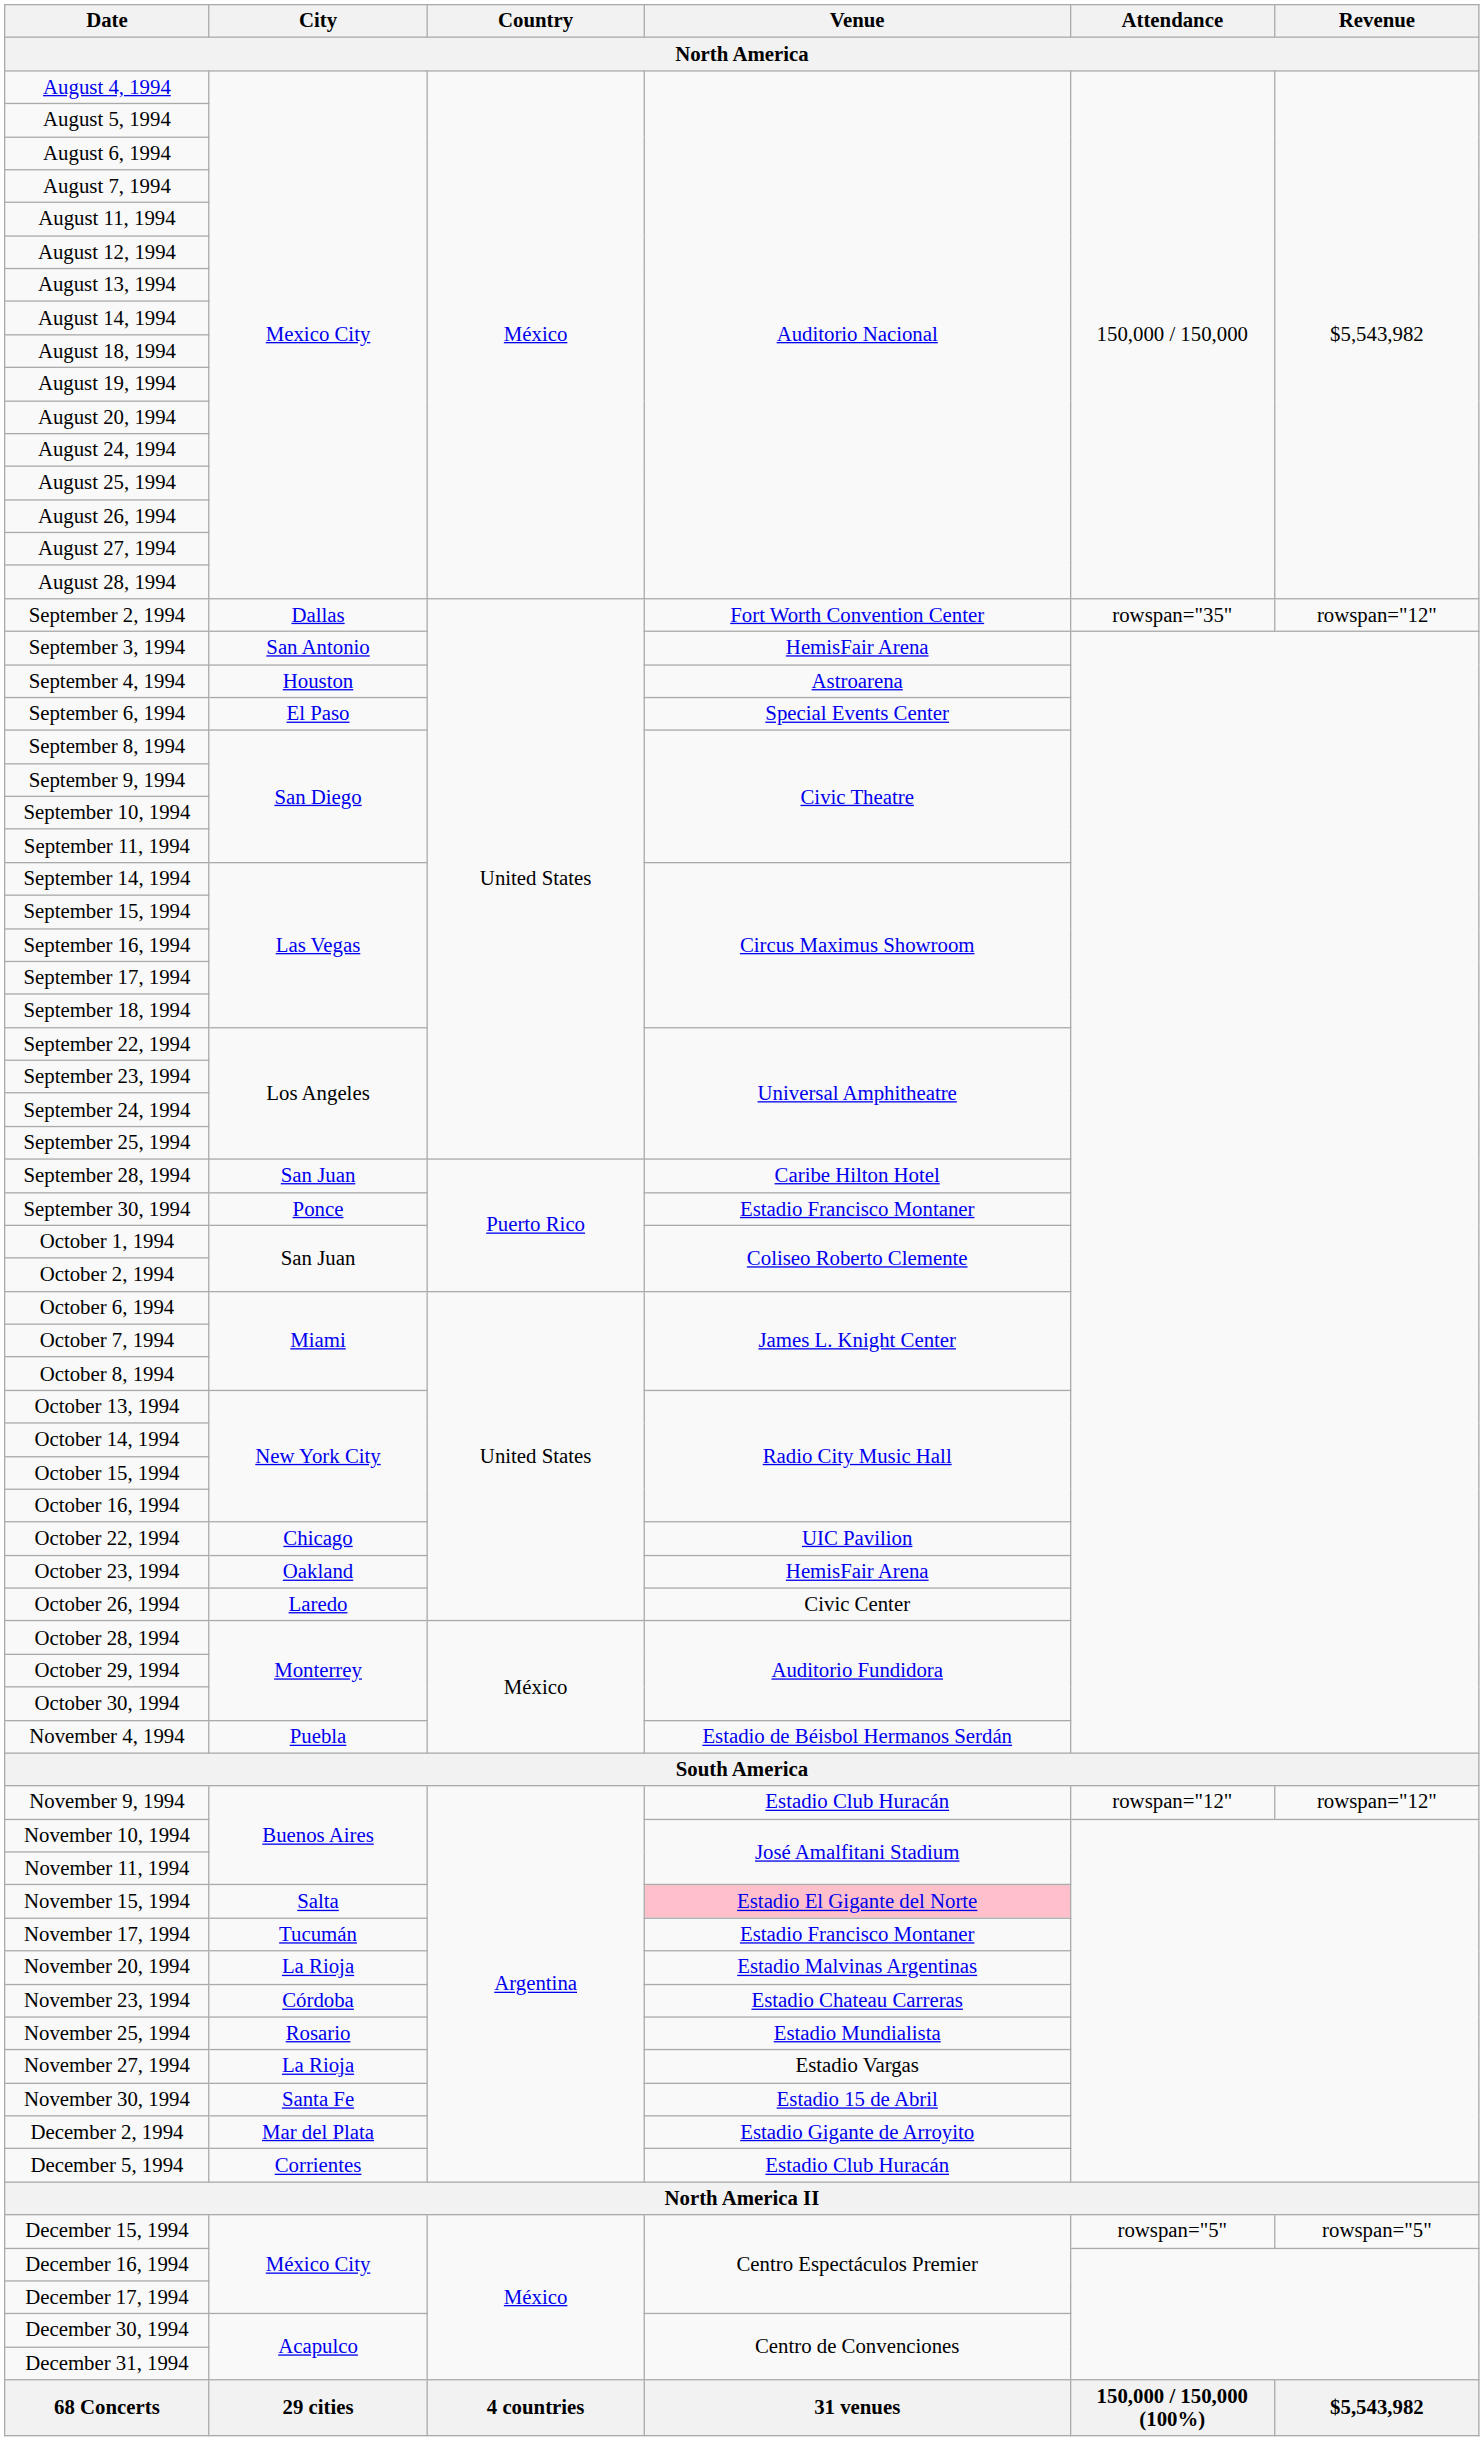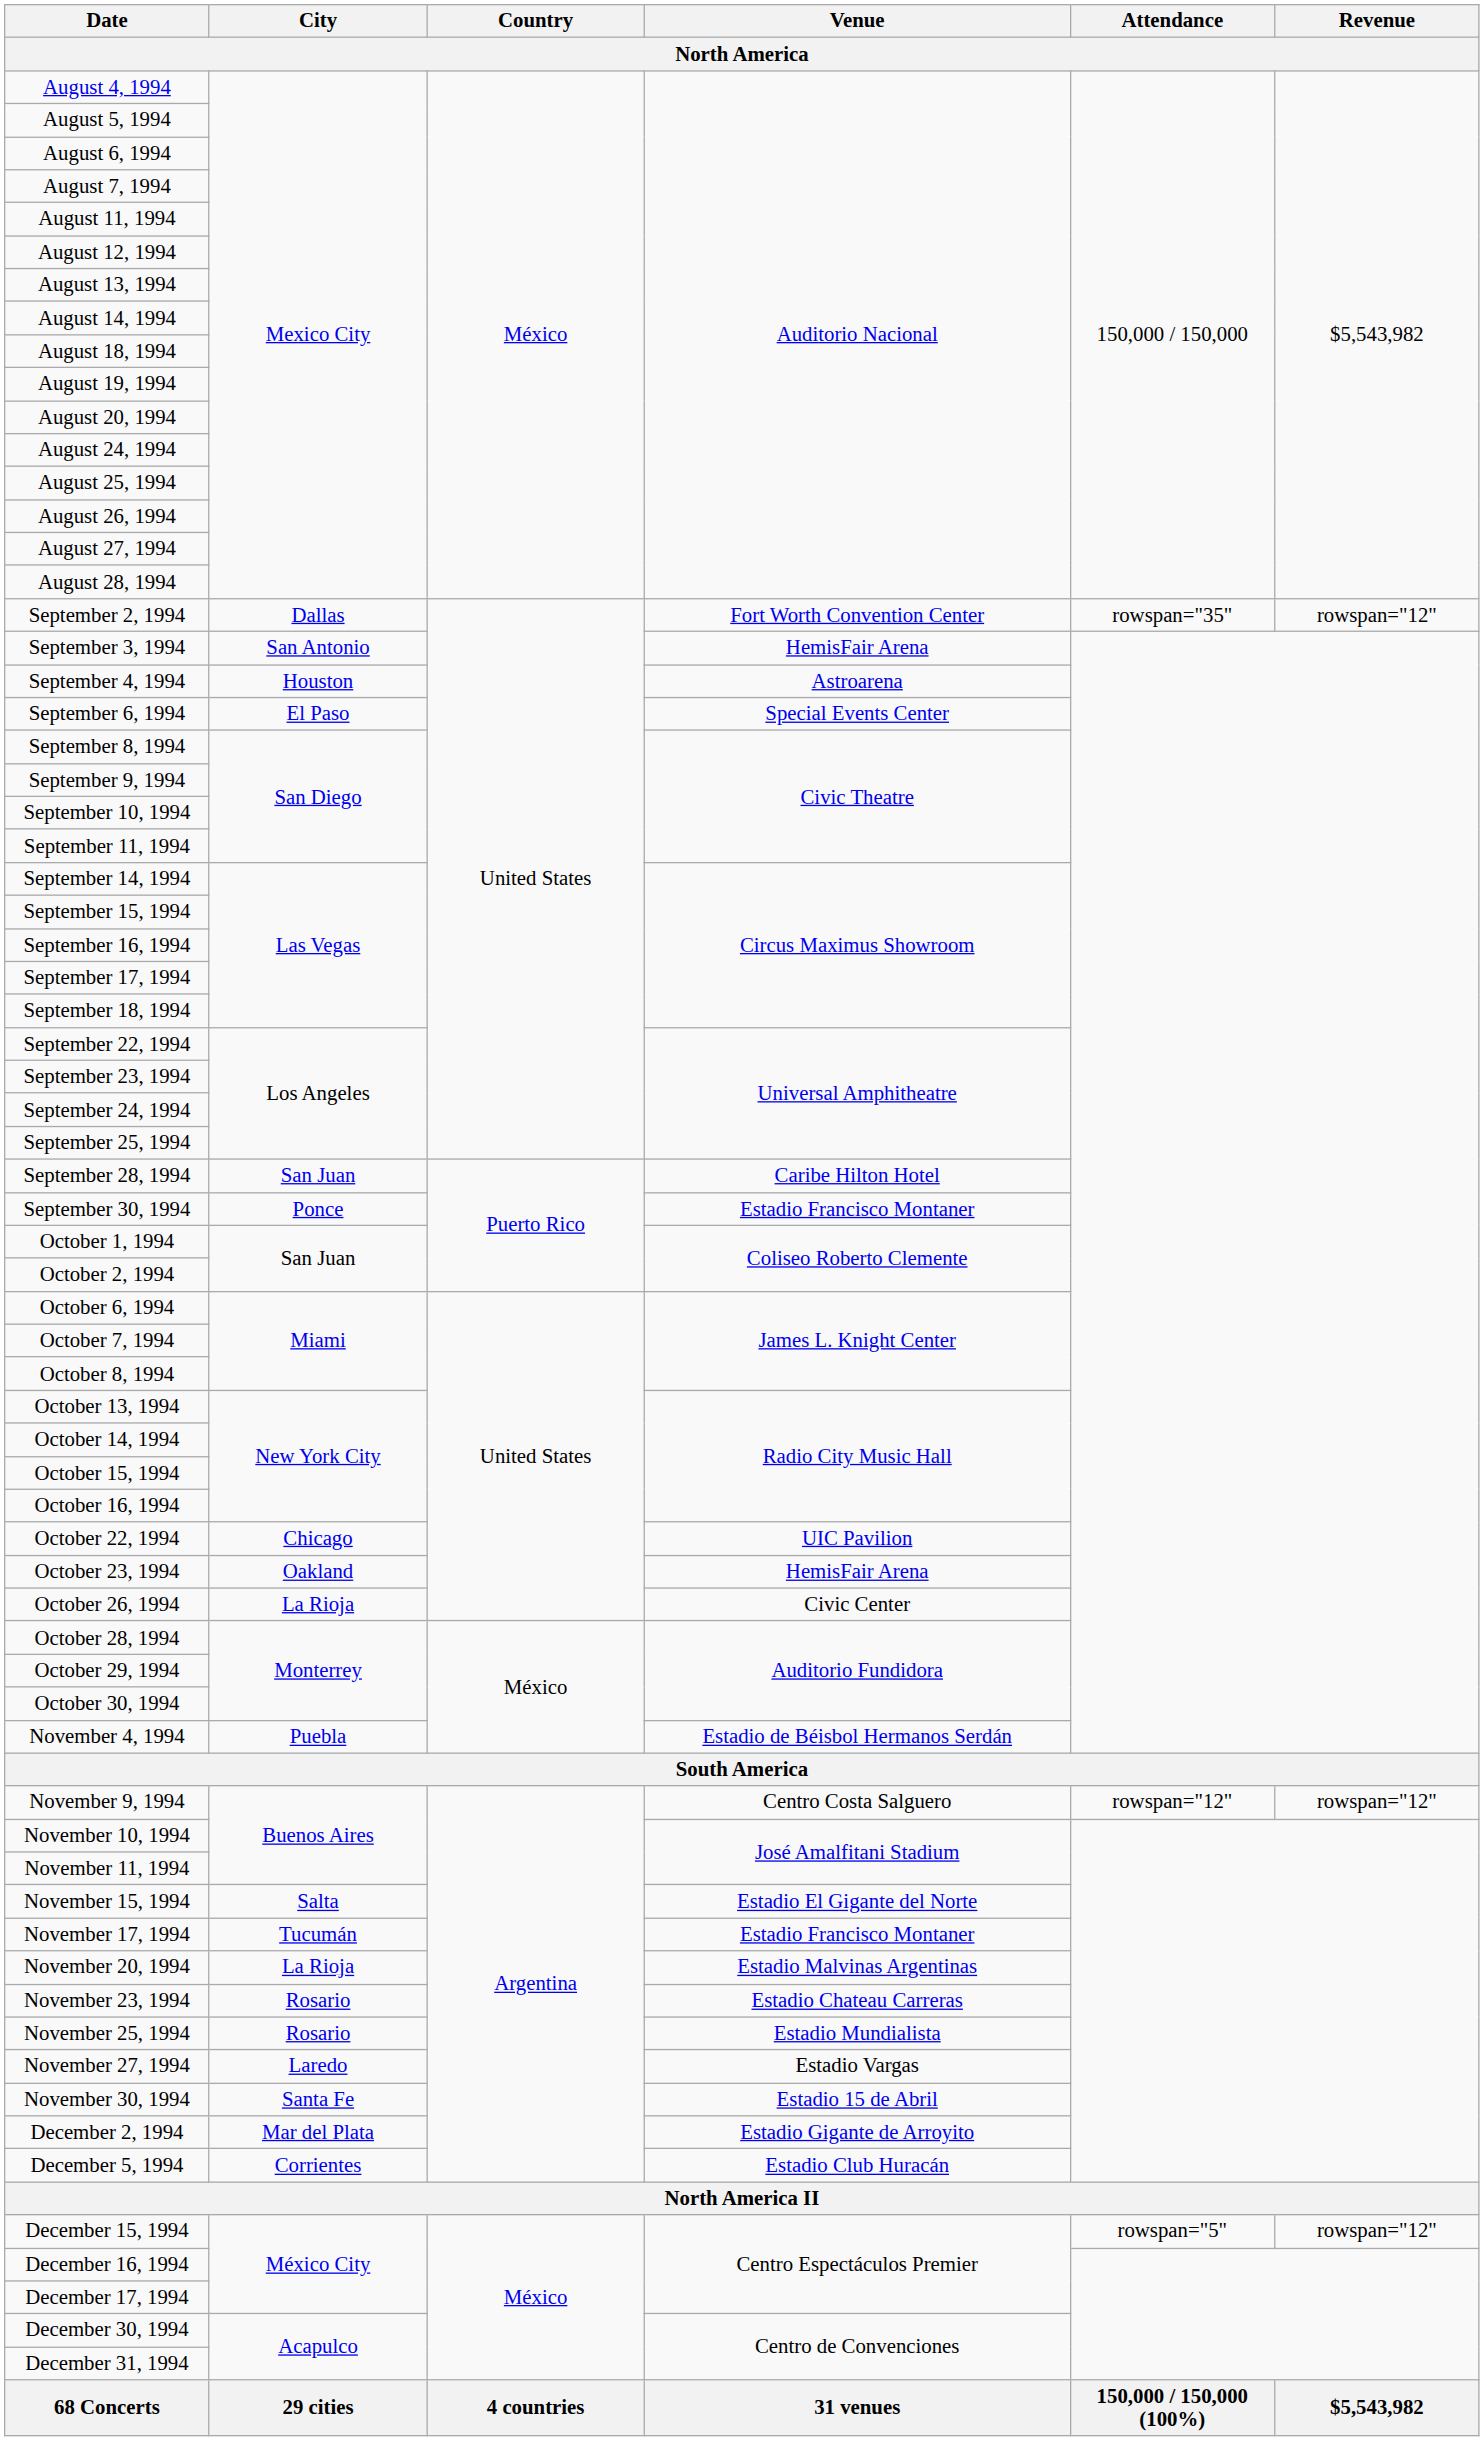(318, 1604) Laredo -> (318, 1604) La Rioja
(857, 1802) Estadio Club Huracán -> (857, 1802) Centro Costa Salguero
(857, 1901) pink background -> (857, 1901) no background
(318, 2000) Córdoba -> (318, 2000) Rosario
(318, 2066) La Rioja -> (318, 2066) Laredo
(1377, 2231) rowspan="5" -> (1377, 2231) rowspan="12"
